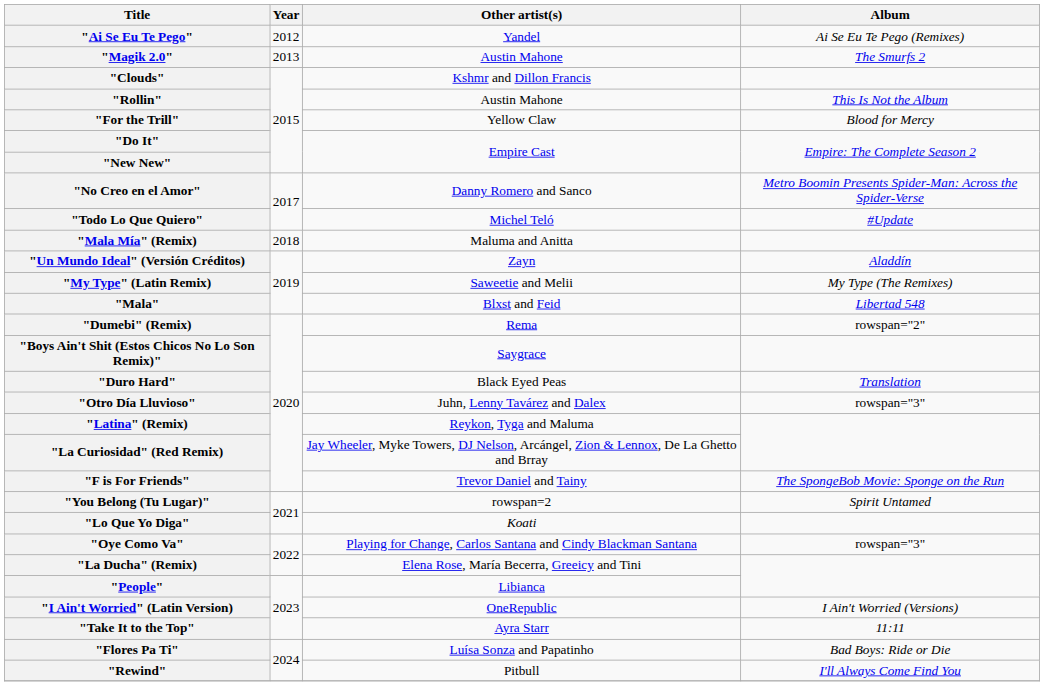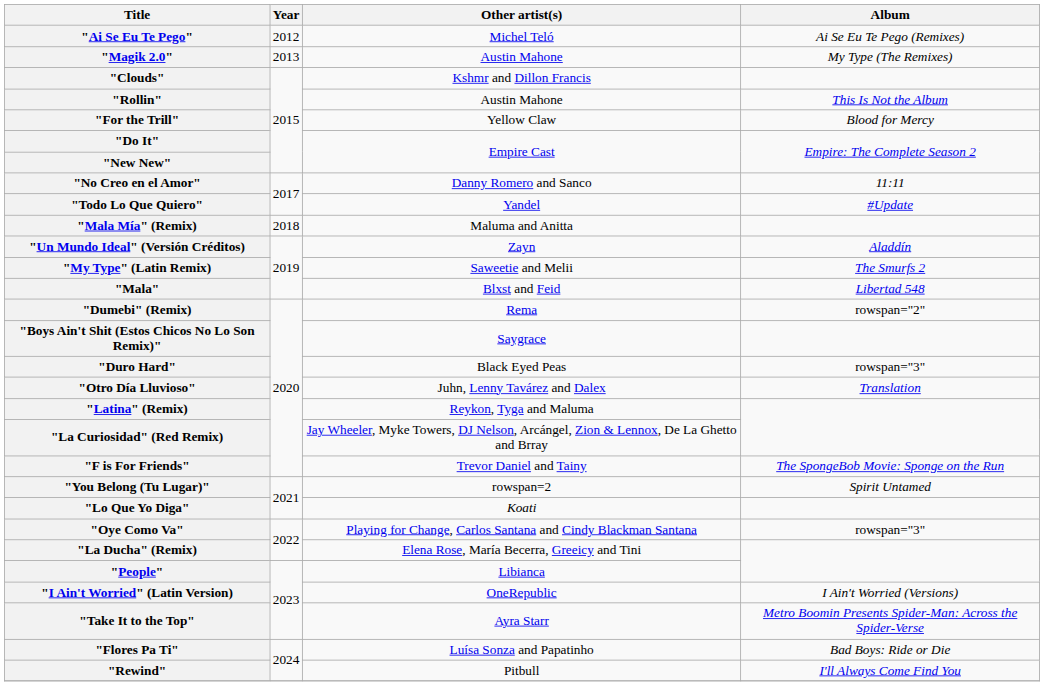(522, 36) Yandel -> (522, 36) Michel Teló
(890, 57) The Smurfs 2 -> (890, 57) My Type (The Remixes)
(890, 190) Metro Boomin Presents Spider-Man: Across the Spider-Verse -> (890, 183) 11:11
(522, 219) Michel Teló -> (522, 204) Yandel
(890, 282) My Type (The Remixes) -> (890, 267) The Smurfs 2
(890, 381) Translation -> (890, 366) rowspan="3"
(890, 402) rowspan="3" -> (890, 388) Translation
(890, 628) 11:11 -> (890, 621) Metro Boomin Presents Spider-Man: Across the Spider-Verse
